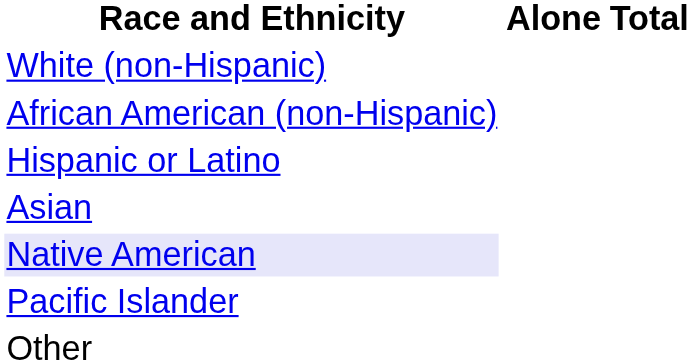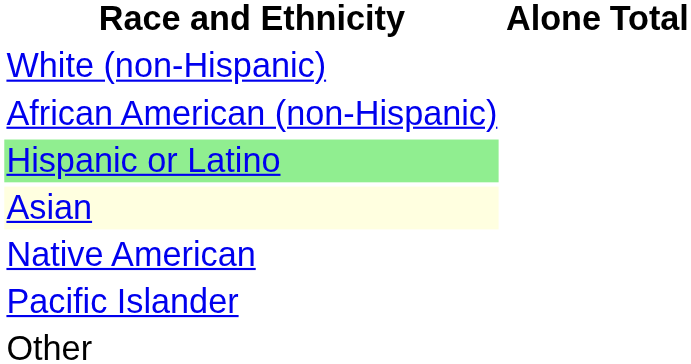(143, 160) no background -> (143, 160) lightgreen background
(49, 207) no background -> (49, 207) lightyellow background
(131, 254) lavender background -> (131, 254) no background
